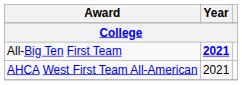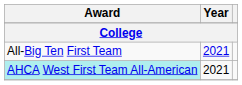(216, 51) bold -> (216, 51) normal
(102, 70) no background -> (102, 70) paleturquoise background
